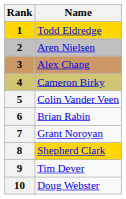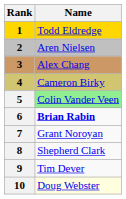(78, 99) no background -> (78, 99) lightgreen background
(64, 116) normal -> (66, 116) bold
(71, 151) gold background -> (71, 151) no background
(68, 185) no background -> (68, 185) lightyellow background
